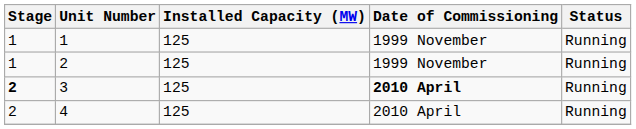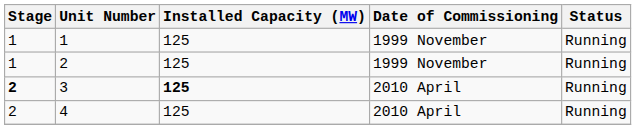(176, 88) normal -> (176, 88) bold
(417, 88) bold -> (417, 88) normal
